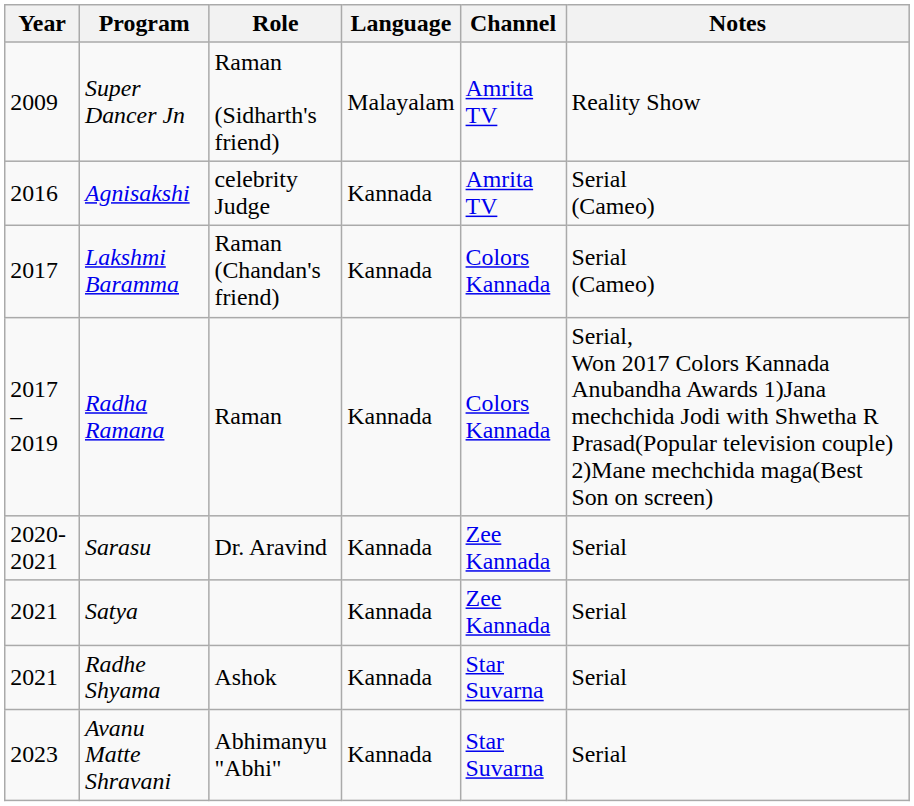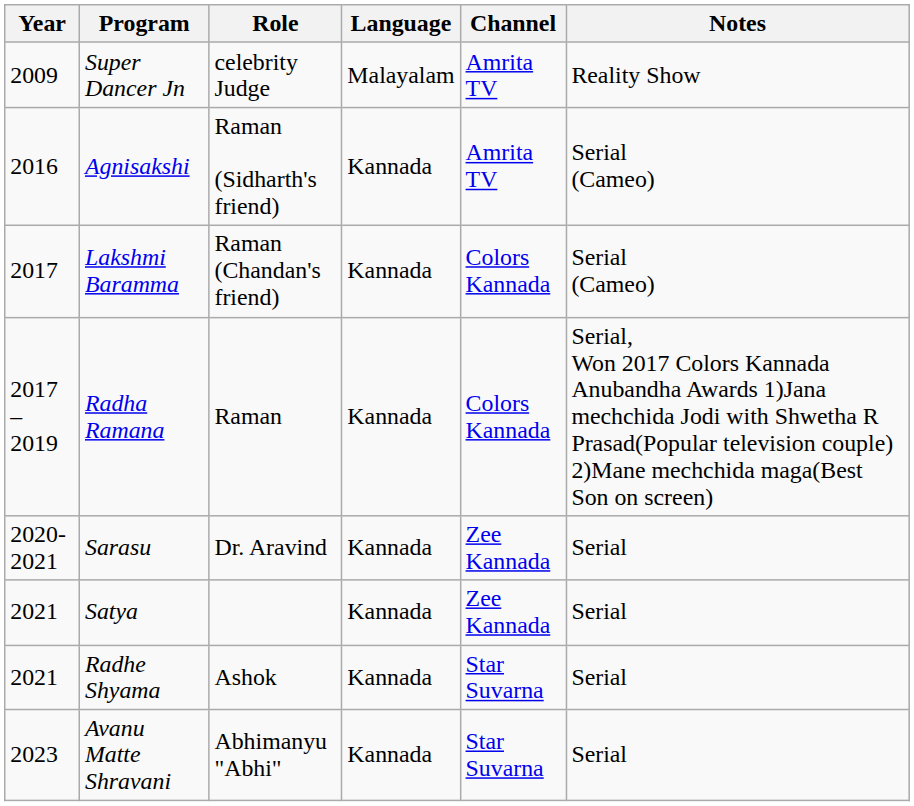(266, 101) Raman (Sidharth's friend) -> (256, 74) celebrity Judge
(256, 192) celebrity Judge -> (266, 166) Raman (Sidharth's friend)
